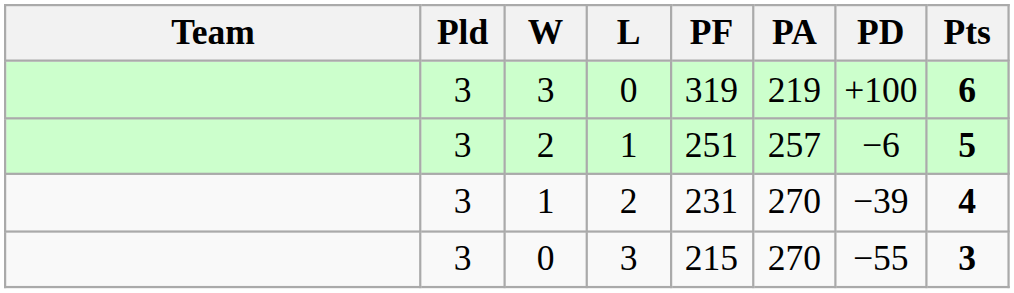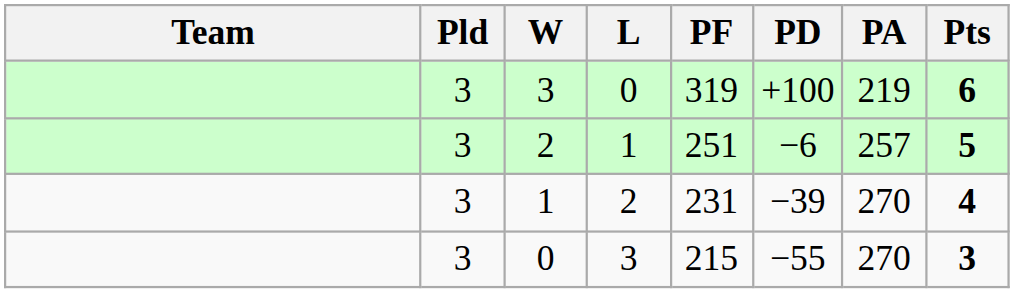columns swapped: (794, 32) <-> (881, 32)
